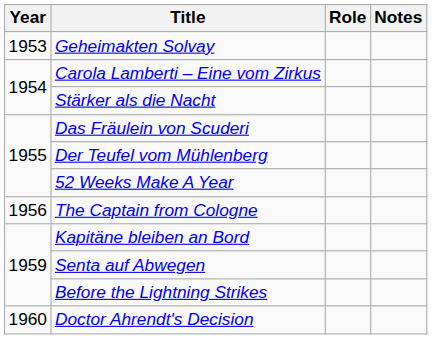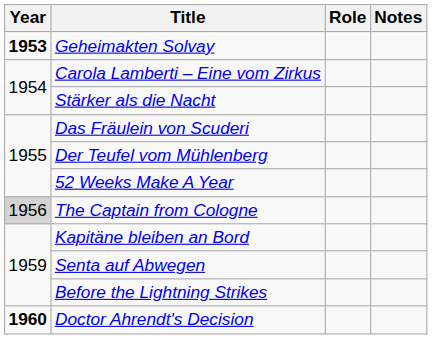(28, 45) normal -> (28, 45) bold
(28, 210) no background -> (28, 210) lightgrey background
(28, 319) normal -> (28, 319) bold
